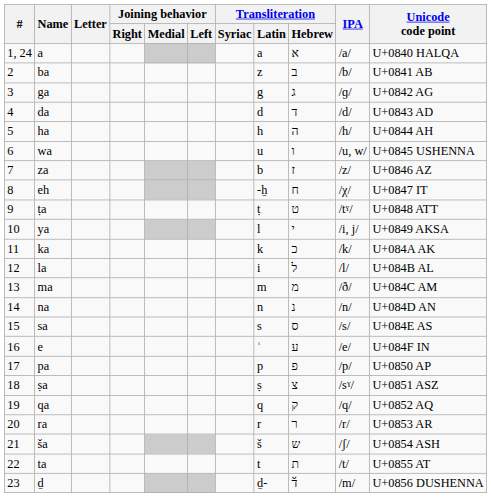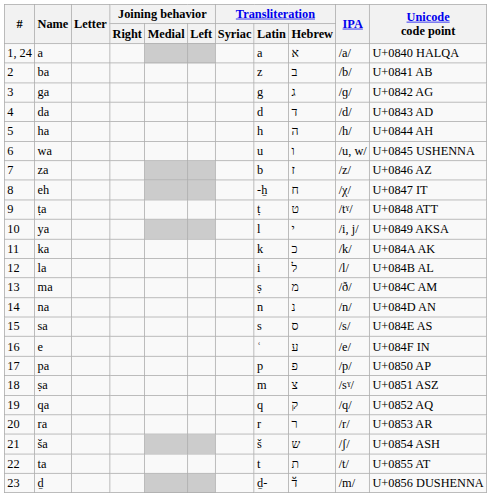(262, 287) m -> (259, 287) ṣ
(259, 385) ṣ -> (262, 385) m
